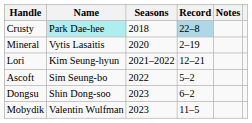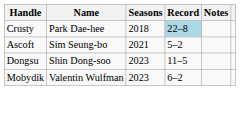(77, 28) paleturquoise background -> (77, 28) no background
- row: (23, 45)
- row: (15, 61)
(139, 77) 2022 -> (139, 45) 2021
(187, 93) 6–2 -> (177, 61) 11–5
(189, 110) 11–5 -> (175, 77) 6–2
